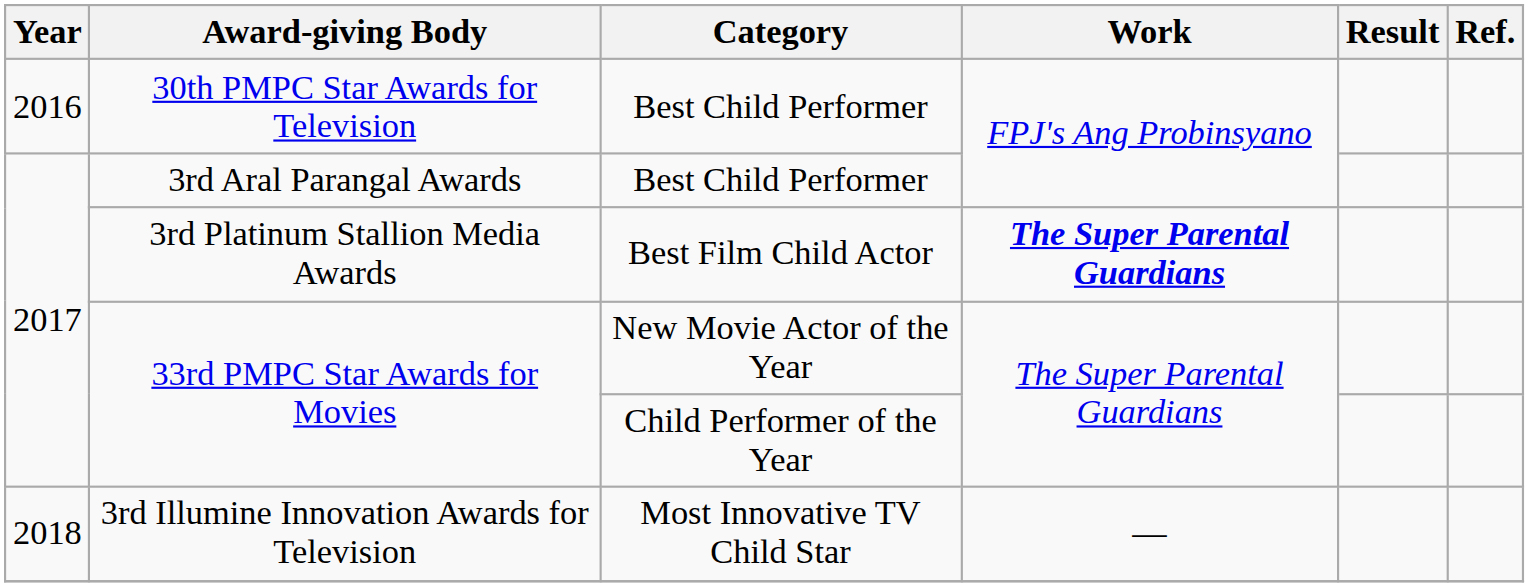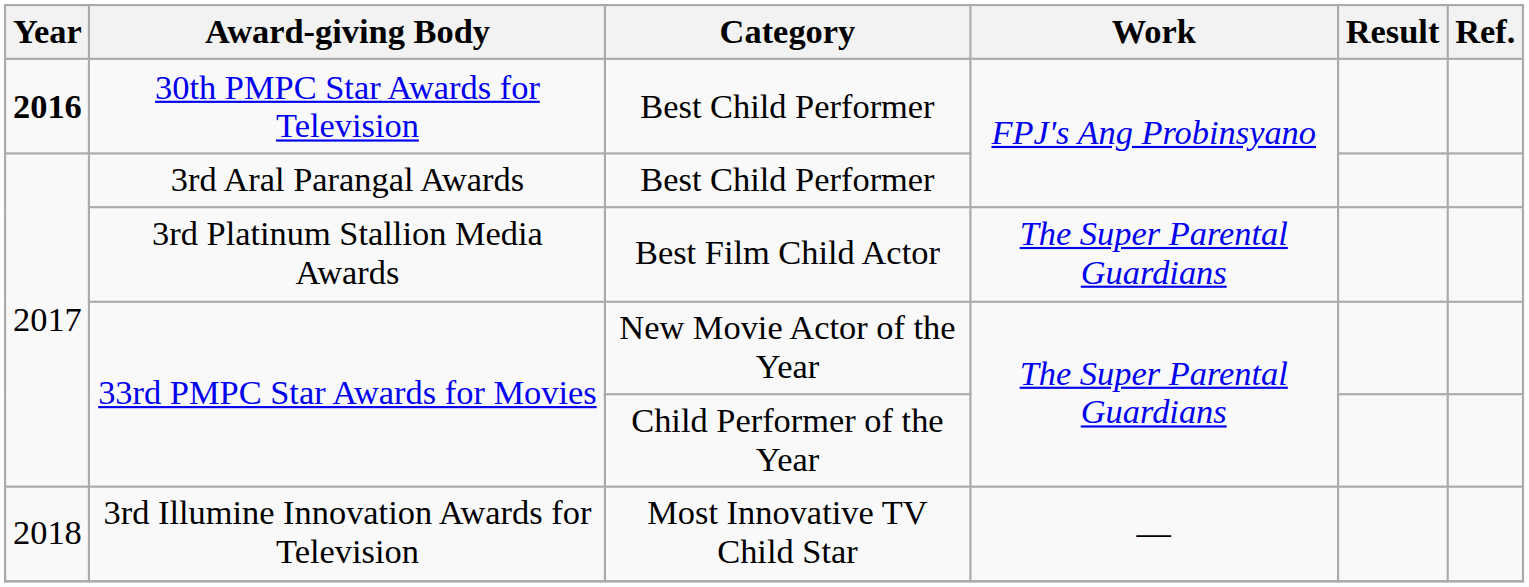(47, 105) normal -> (47, 105) bold
(1149, 253) bold -> (1154, 253) normal
